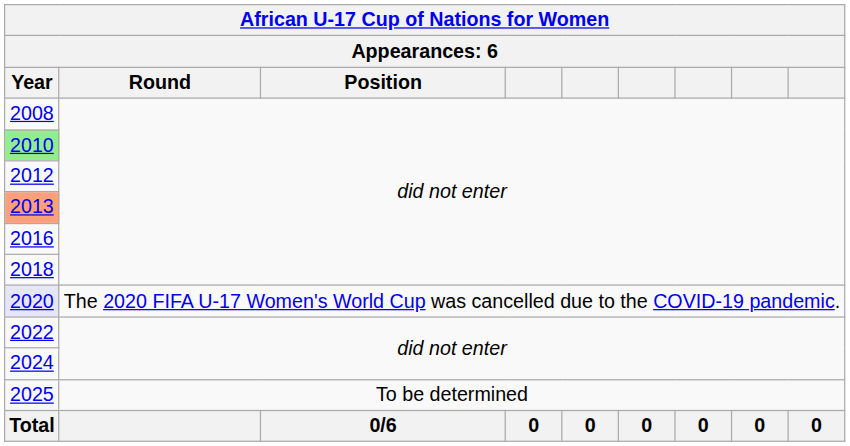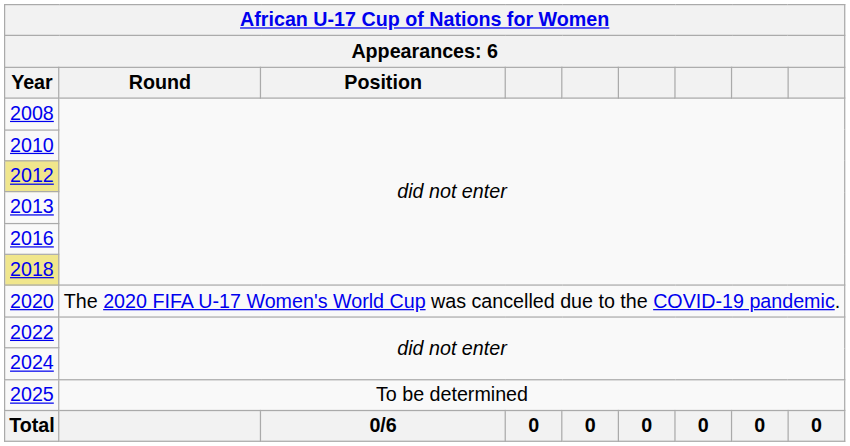(32, 144) lightgreen background -> (32, 144) no background
(32, 176) no background -> (32, 176) khaki background
(32, 207) lightsalmon background -> (32, 207) no background
(32, 269) no background -> (32, 269) khaki background
(32, 301) lavender background -> (32, 301) no background
